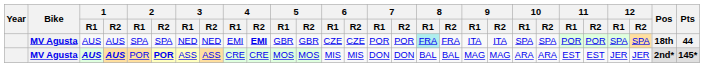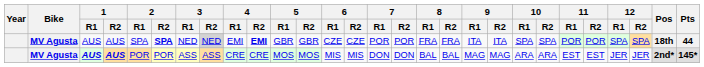(164, 41) normal -> (164, 41) bold
(211, 41) no background -> (211, 41) lightgrey background
(428, 41) paleturquoise background -> (428, 41) no background
(164, 56) bold -> (164, 56) normal
